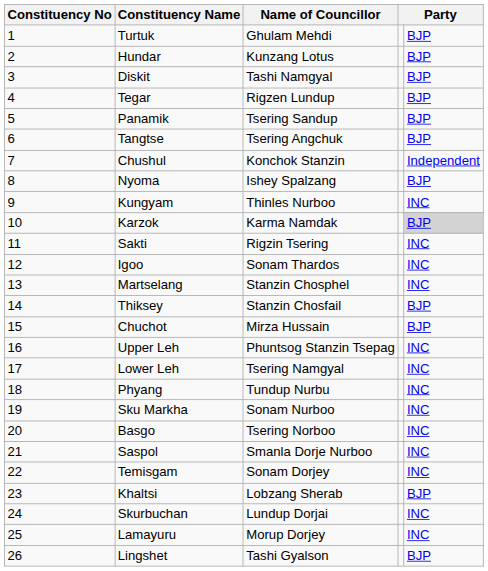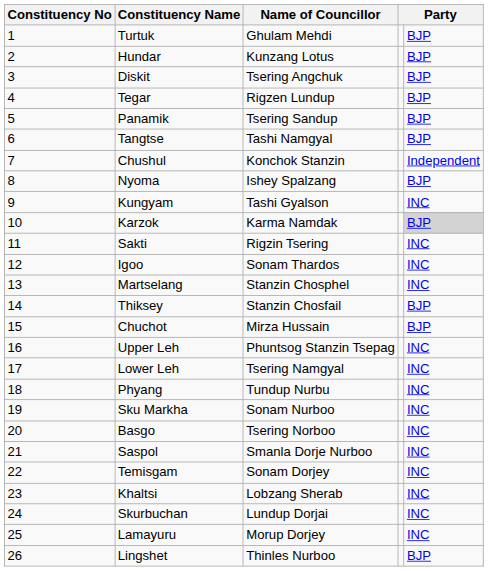(289, 77) Tashi Namgyal -> (294, 77) Tsering Angchuk
(294, 139) Tsering Angchuk -> (289, 139) Tashi Namgyal
(291, 202) Thinles Nurboo -> (287, 202) Tashi Gyalson
(419, 493) BJP -> (418, 493) INC
(287, 555) Tashi Gyalson -> (291, 555) Thinles Nurboo
